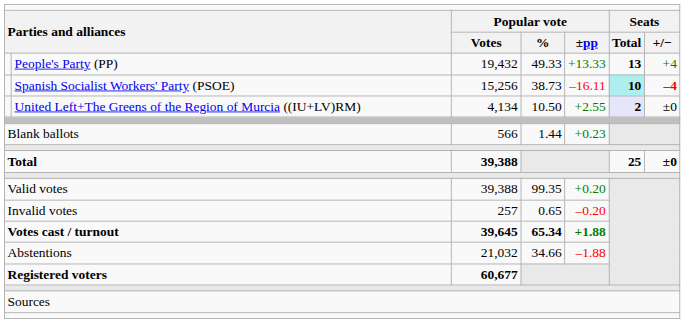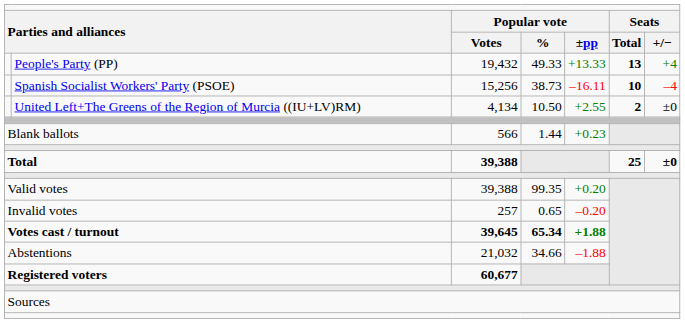(635, 85) paleturquoise background -> (635, 85) no background
(670, 85) bold -> (670, 85) normal
(638, 106) lavender background -> (638, 106) no background
